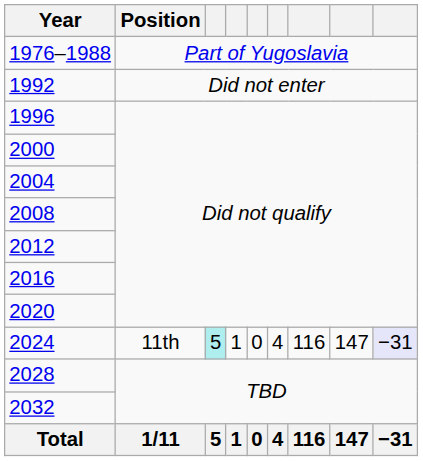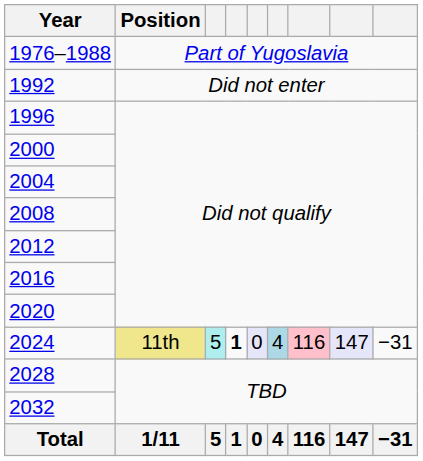(160, 342) no background -> (160, 342) khaki background
(236, 342) normal -> (236, 342) bold
(257, 342) no background -> (257, 342) lavender background
(278, 342) no background -> (278, 342) lightblue background
(309, 342) no background -> (309, 342) pink background
(352, 342) no background -> (352, 342) lavender background
(395, 342) lavender background -> (395, 342) no background
